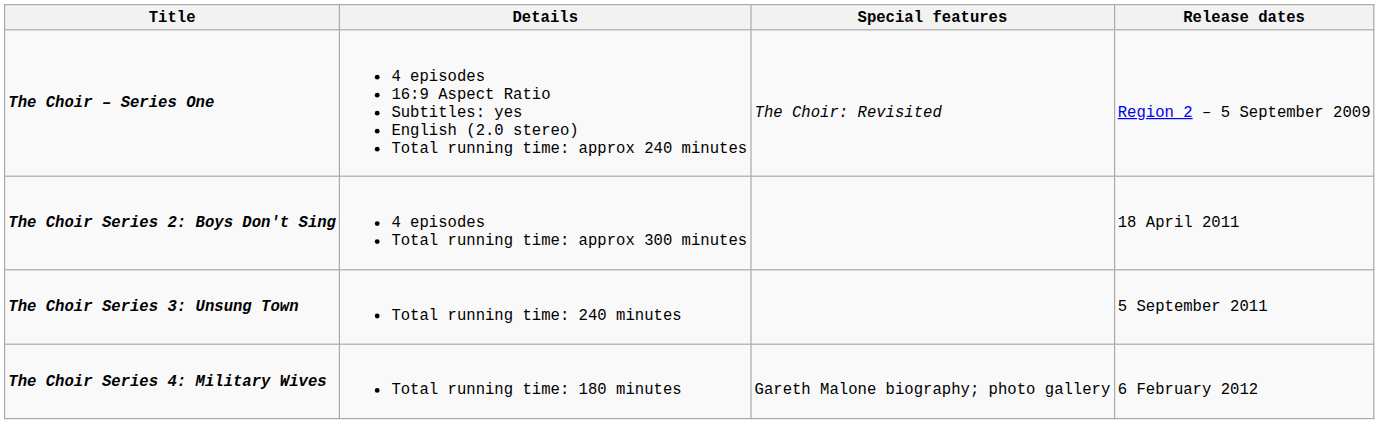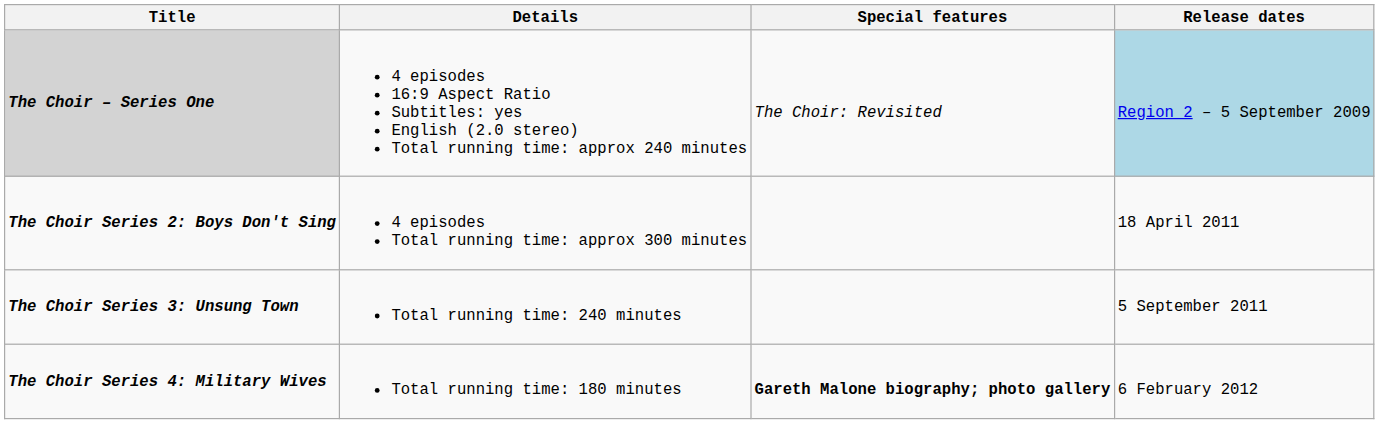(111, 103) no background -> (111, 103) lightgrey background
(1244, 112) no background -> (1244, 112) lightblue background
(932, 390) normal -> (932, 390) bold
